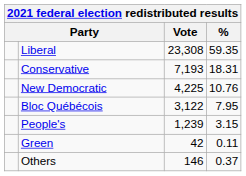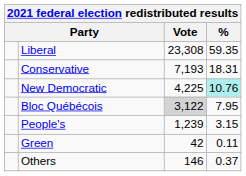(224, 87) no background -> (224, 87) paleturquoise background
(189, 106) no background -> (189, 106) lightgrey background
